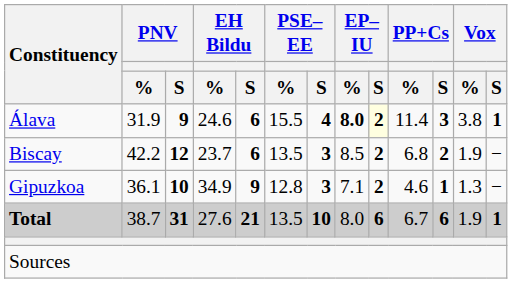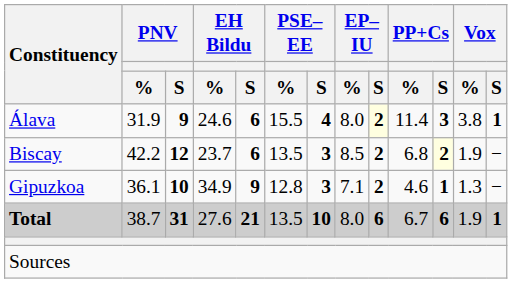(352, 120) bold -> (352, 120) normal
(444, 153) no background -> (444, 153) lightyellow background
